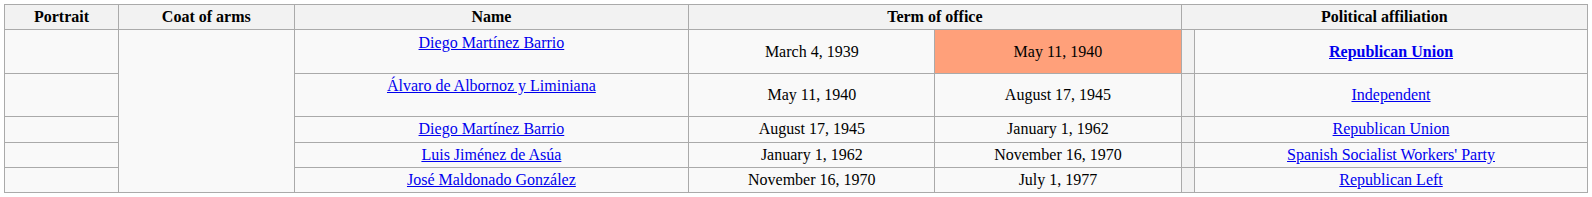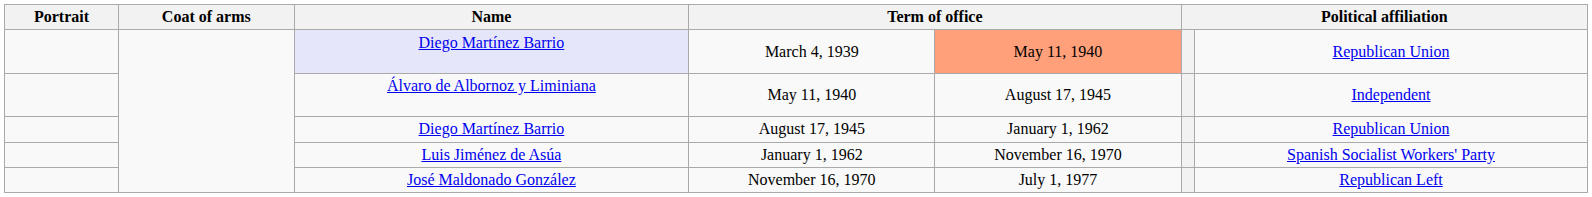(491, 42) no background -> (491, 42) lavender background
(1391, 51) bold -> (1391, 51) normal
